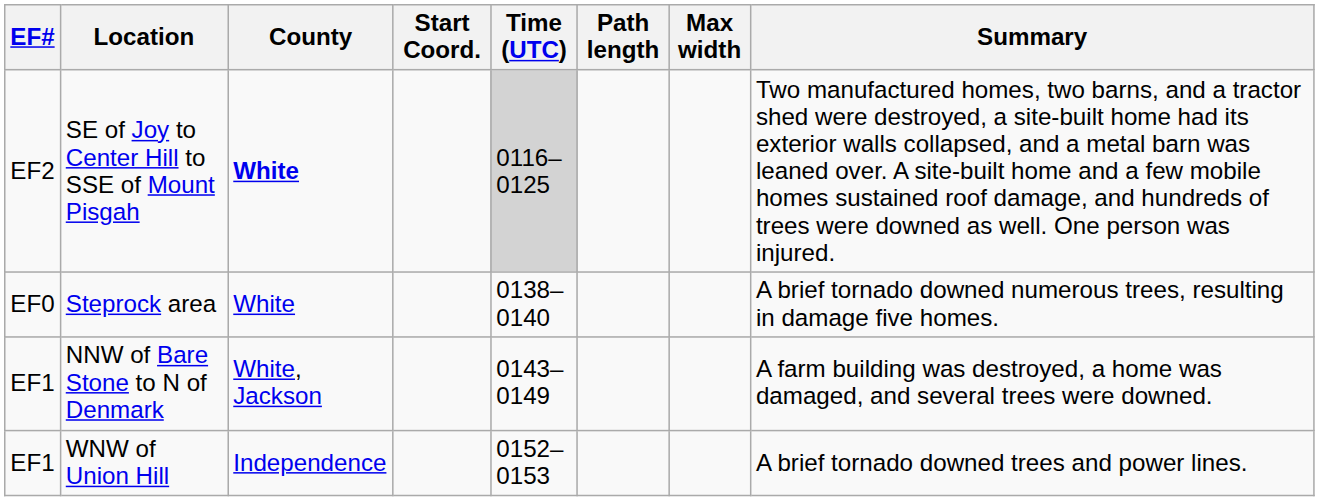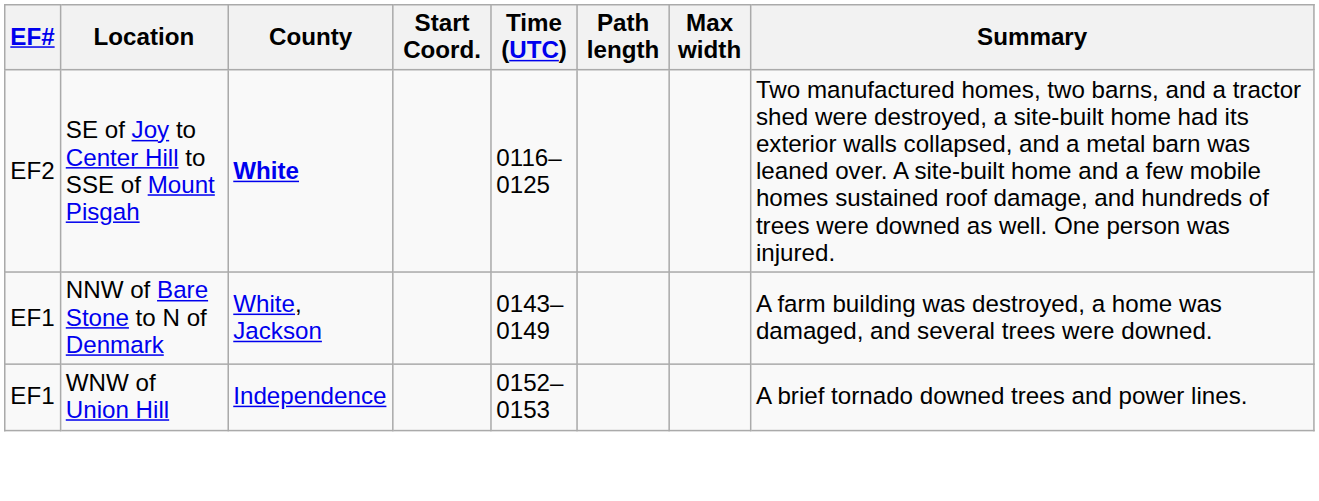(529, 170) lightgrey background -> (529, 170) no background
- row: (141, 304)
